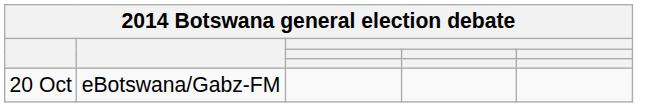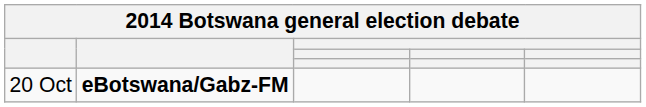(181, 84) normal -> (185, 84) bold
